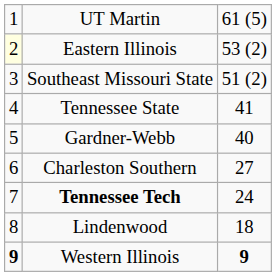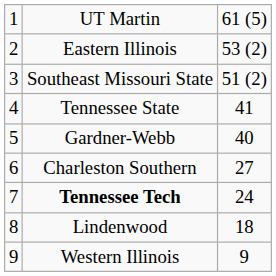(14, 49) lightyellow background -> (14, 49) no background
(14, 256) bold -> (14, 256) normal
(244, 256) bold -> (244, 256) normal
